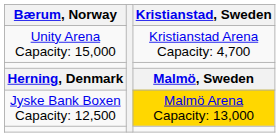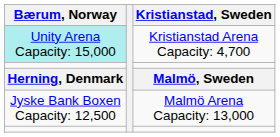(65, 44) no background -> (65, 44) paleturquoise background
(204, 107) gold background -> (204, 107) no background
